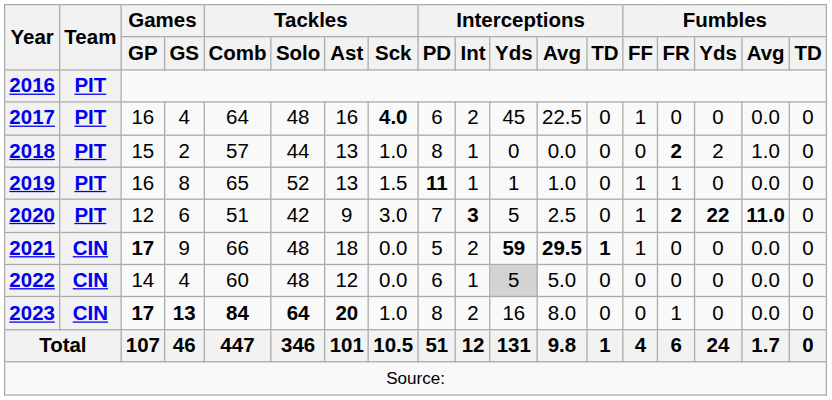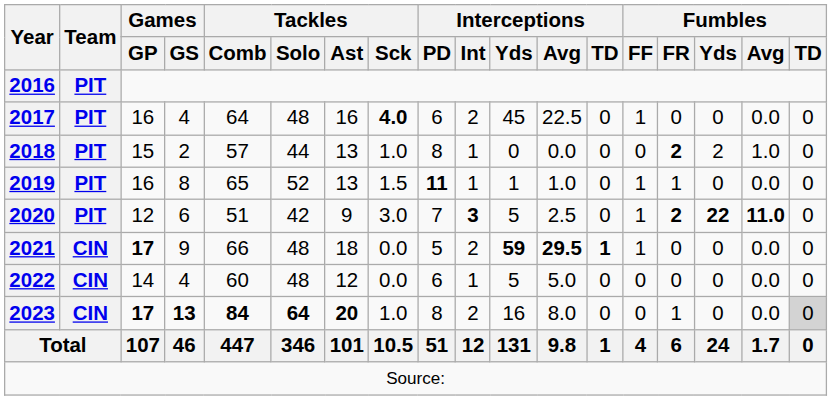(514, 280) lightgrey background -> (514, 280) no background
(808, 313) no background -> (808, 313) lightgrey background
